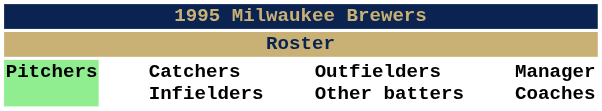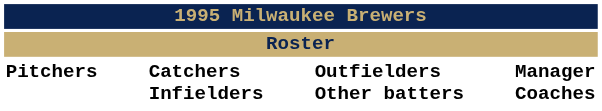(52, 72) lightgreen background -> (52, 72) no background
